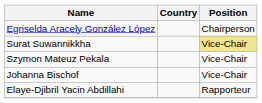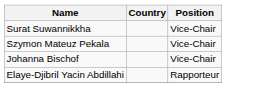- row: (81, 28)
(224, 43) khaki background -> (193, 28) no background
